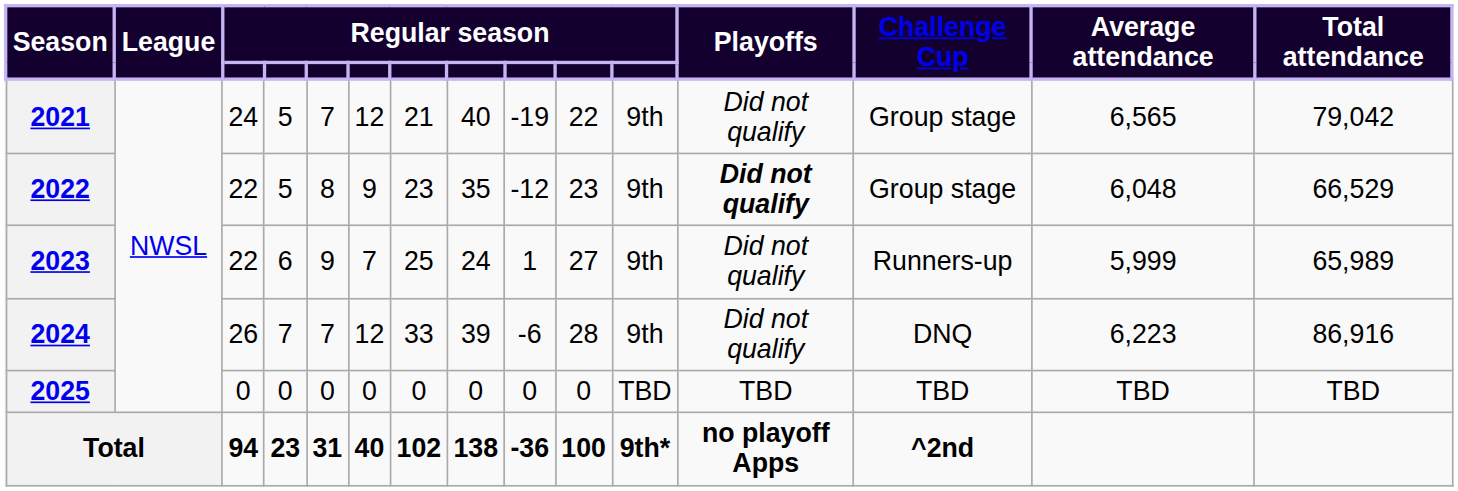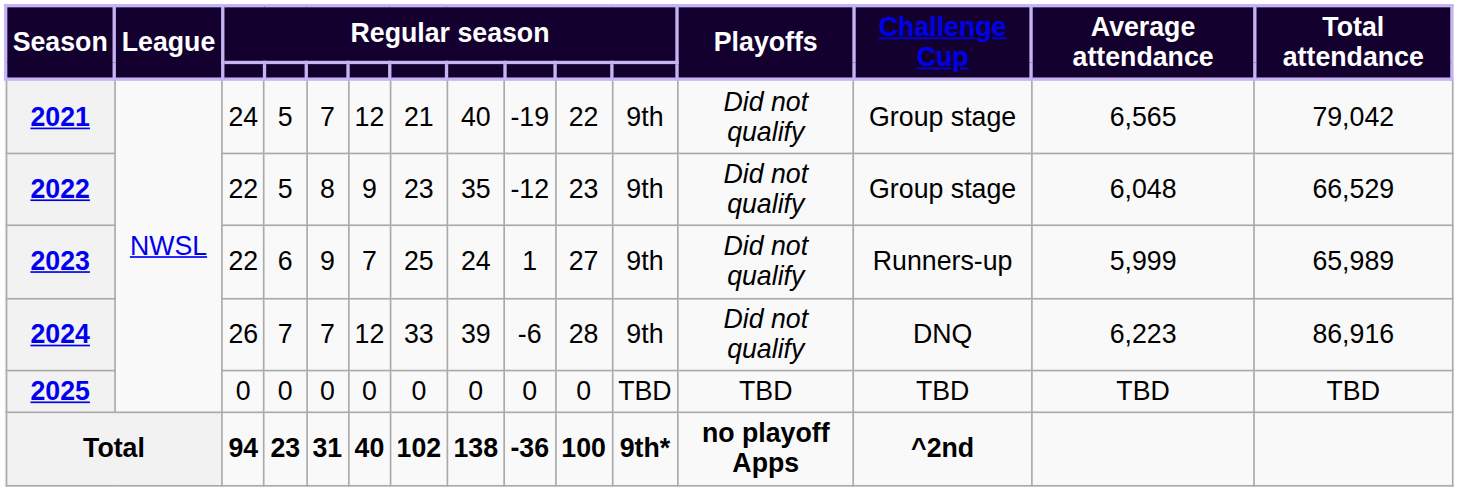(766, 188) bold -> (766, 188) normal
